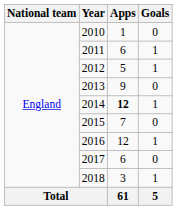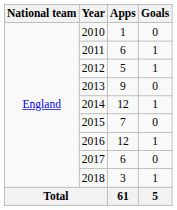(123, 104) bold -> (123, 104) normal
